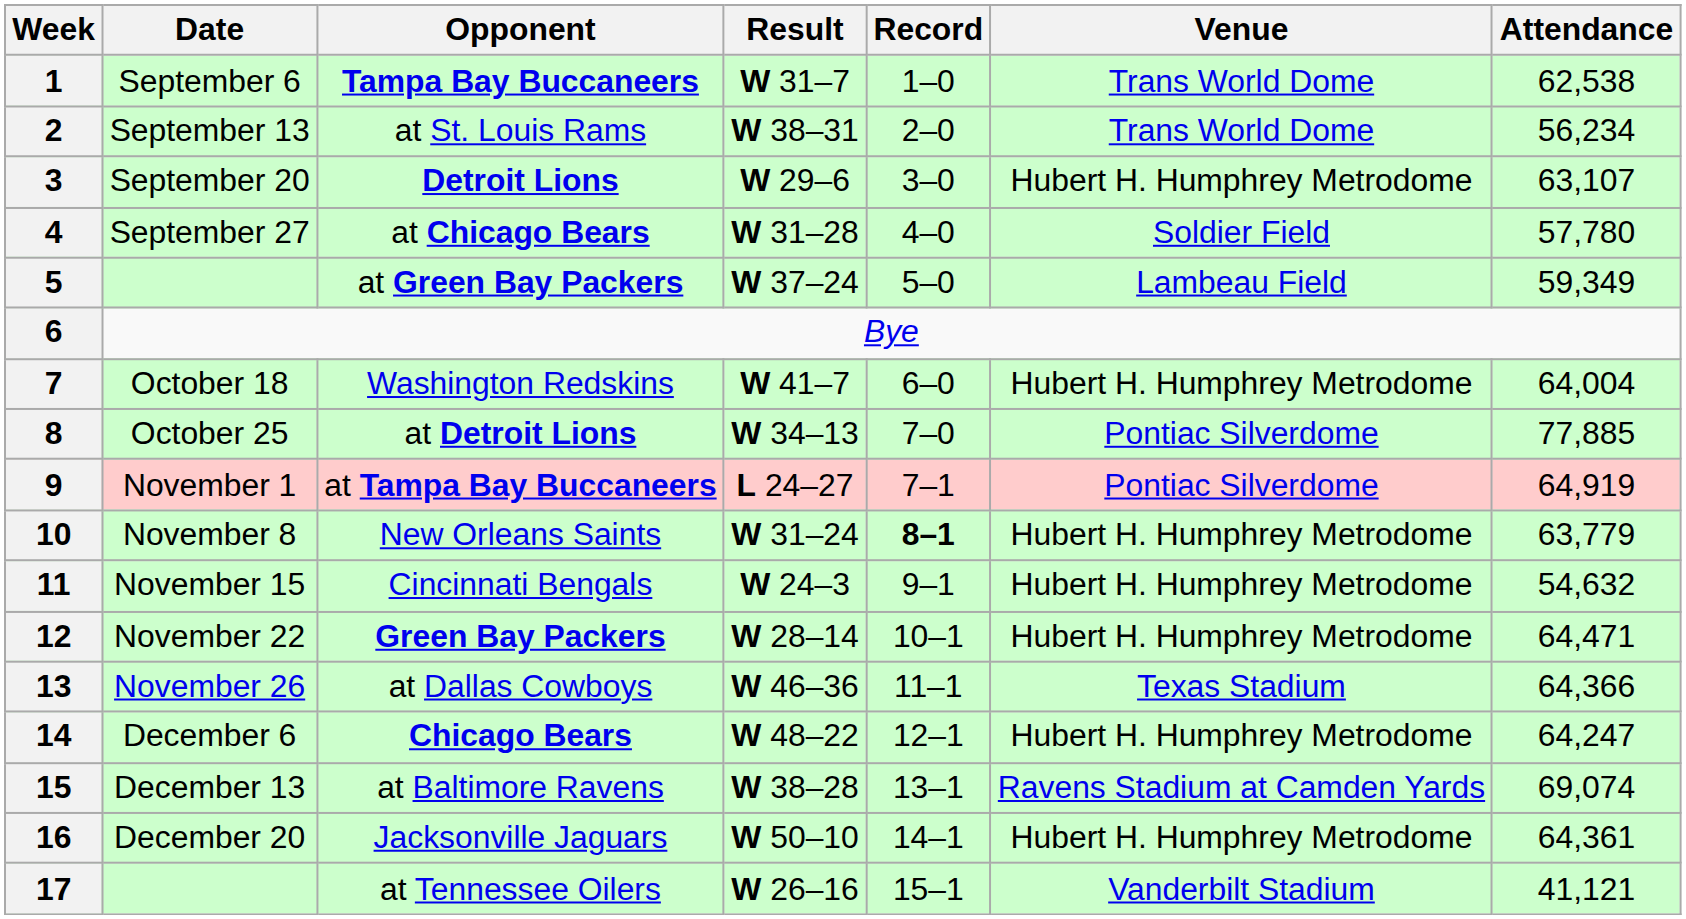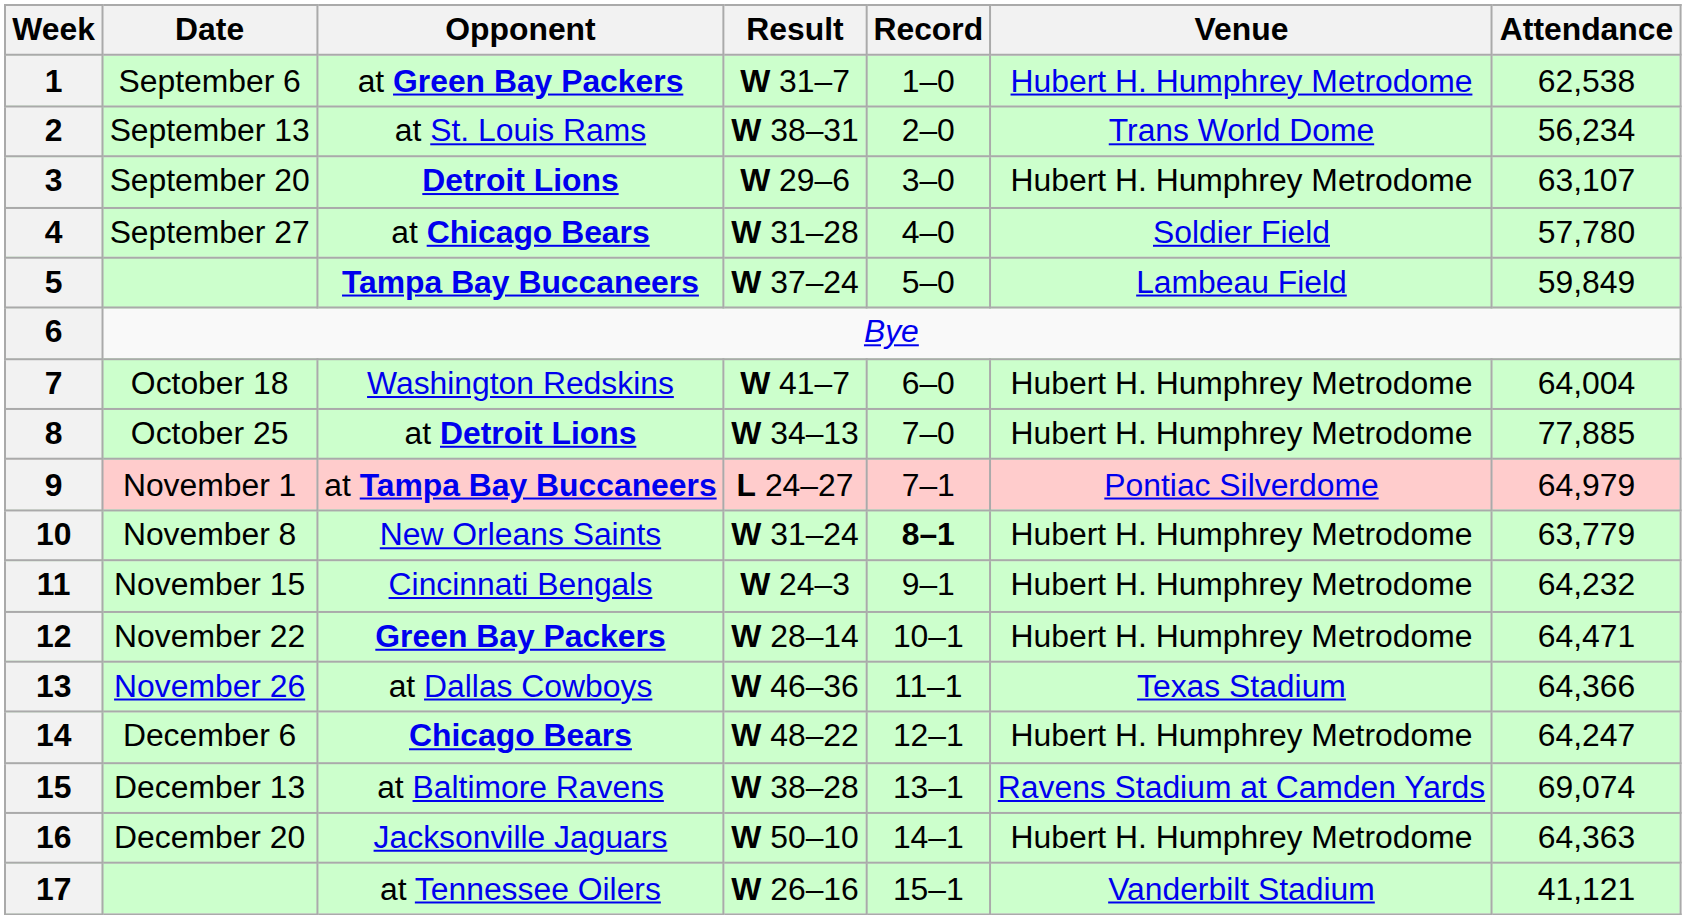(520, 80) Tampa Bay Buccaneers -> (520, 80) at Green Bay Packers
(1241, 80) Trans World Dome -> (1241, 80) Hubert H. Humphrey Metrodome
(520, 282) at Green Bay Packers -> (520, 282) Tampa Bay Buccaneers
(1586, 282) 59,349 -> (1586, 282) 59,849
(1241, 433) Pontiac Silverdome -> (1241, 433) Hubert H. Humphrey Metrodome
(1586, 484) 64,919 -> (1586, 484) 64,979
(1586, 585) 54,632 -> (1586, 585) 64,232
(1586, 837) 64,361 -> (1586, 837) 64,363
